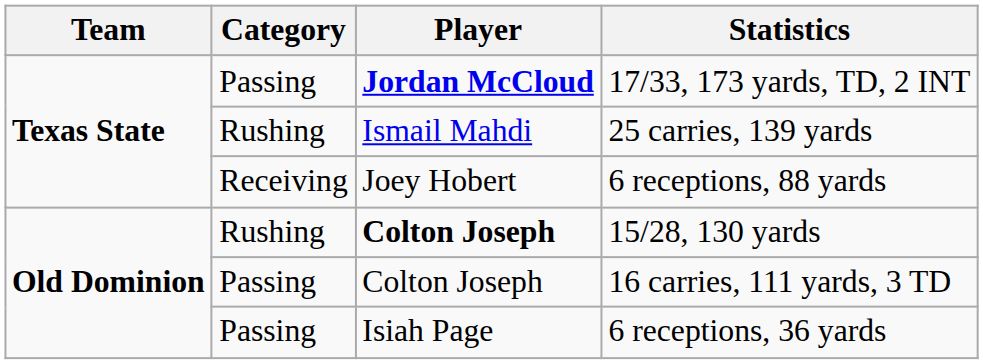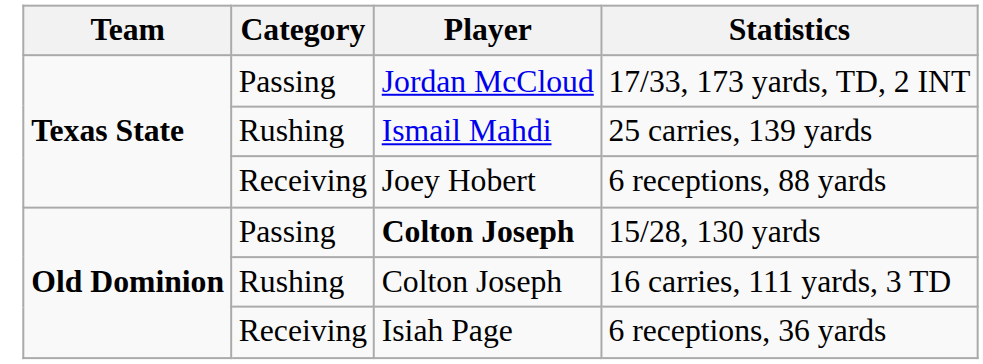(478, 80) bold -> (488, 80) normal
(272, 231) Rushing -> (287, 231) Passing
(268, 281) Passing -> (291, 281) Rushing
(268, 331) Passing -> (303, 331) Receiving
